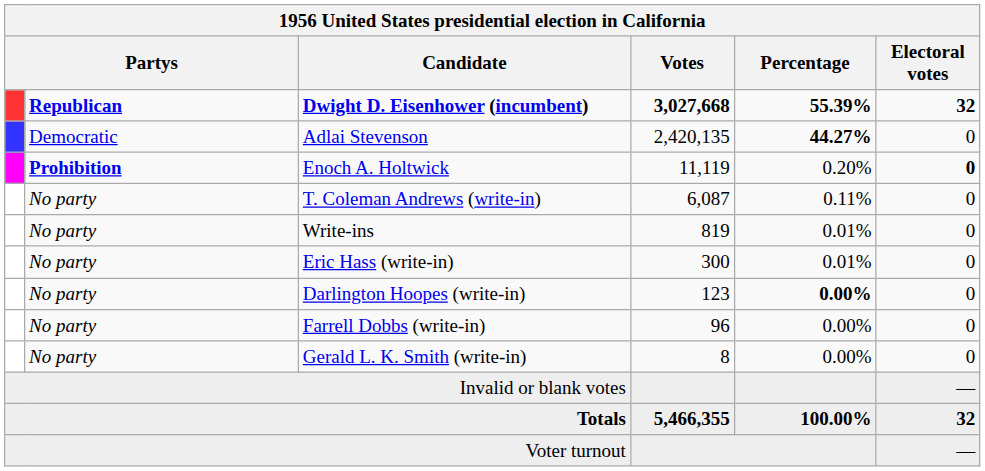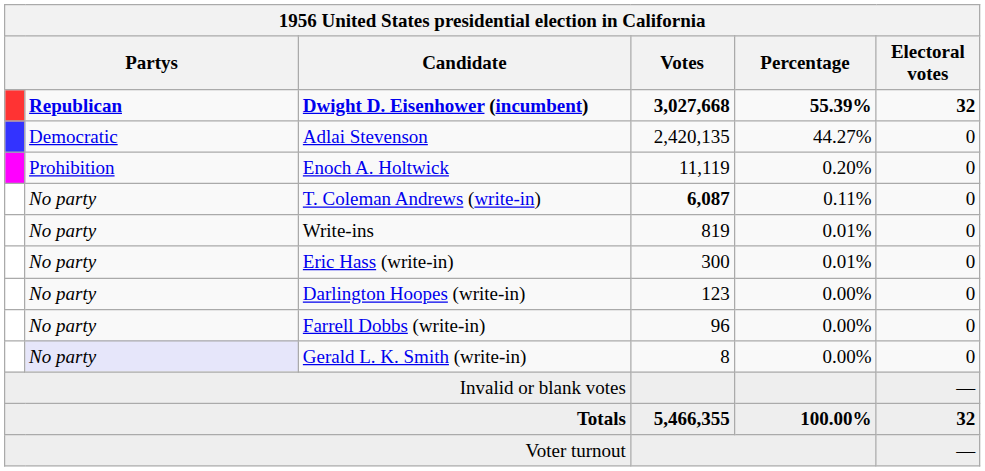(841, 136) bold -> (842, 136) normal
(75, 168) bold -> (72, 168) normal
(971, 168) bold -> (971, 168) normal
(708, 199) normal -> (708, 199) bold
(845, 293) bold -> (847, 293) normal
(63, 356) no background -> (63, 356) lavender background
